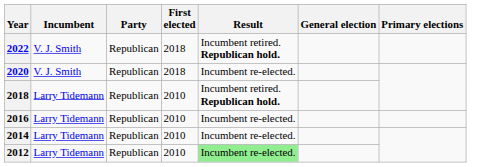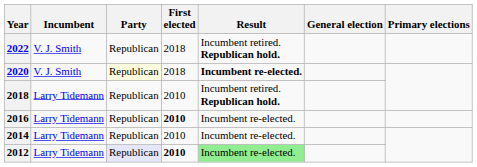(134, 72) no background -> (134, 72) lightyellow background
(248, 72) normal -> (251, 72) bold
(174, 118) normal -> (174, 118) bold
(134, 153) no background -> (134, 153) lavender background
(174, 153) normal -> (174, 153) bold
